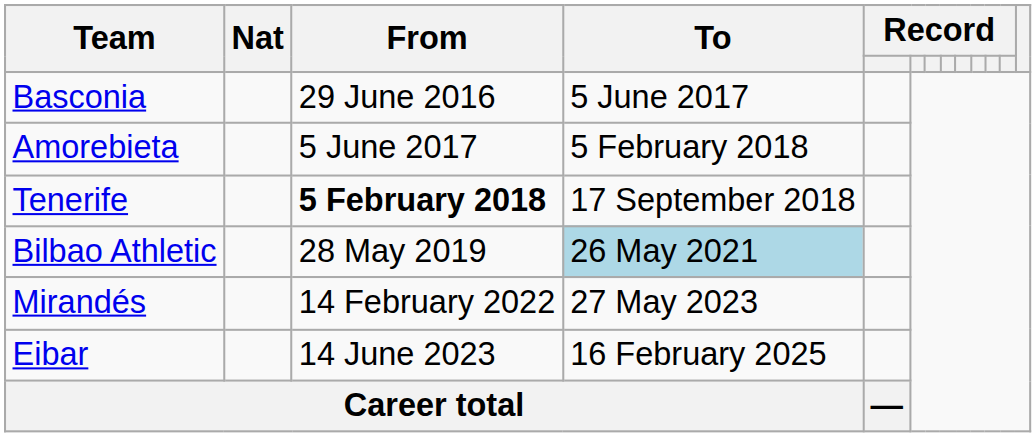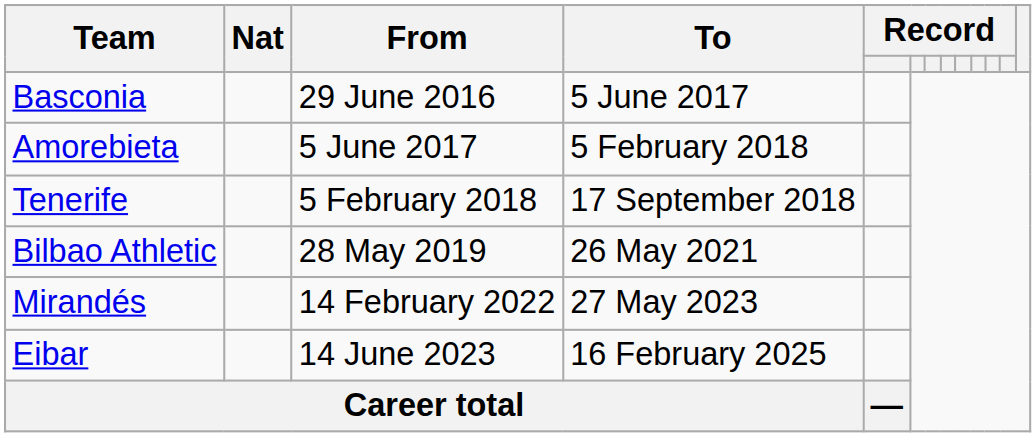(423, 199) bold -> (418, 199) normal
(664, 251) lightblue background -> (664, 251) no background
